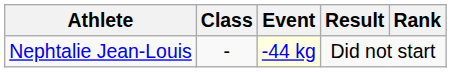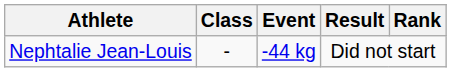(289, 51) lightyellow background -> (289, 51) no background
